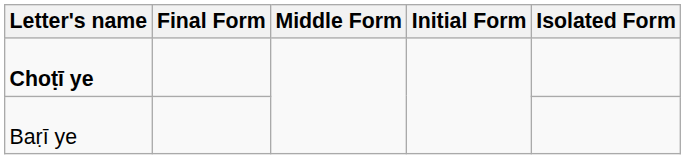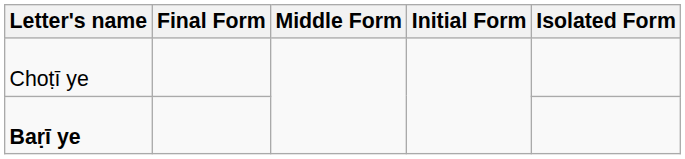(52, 79) bold -> (49, 79) normal
(43, 136) normal -> (45, 136) bold
